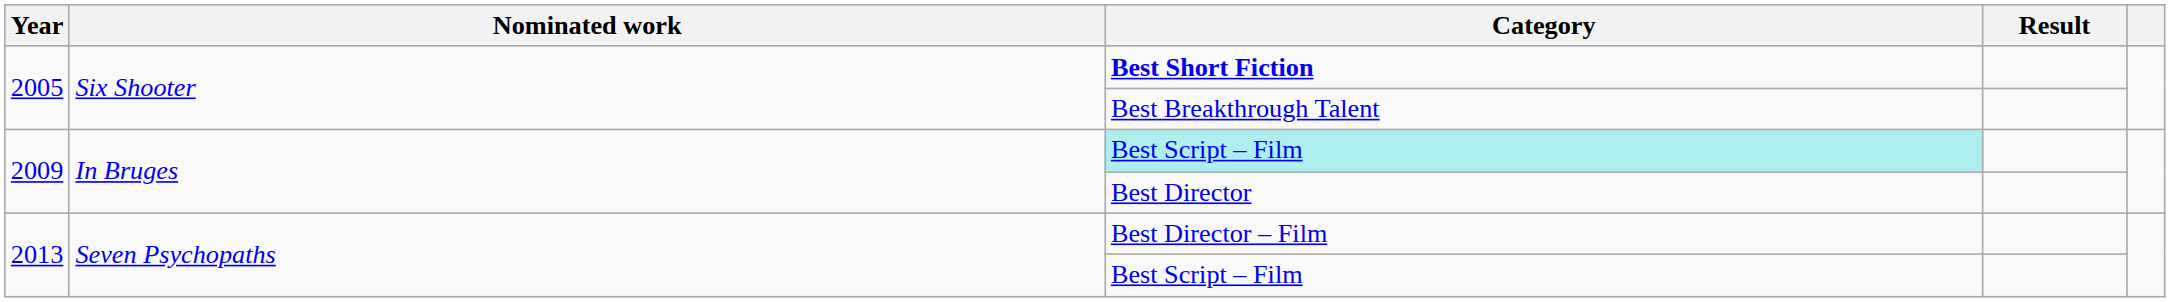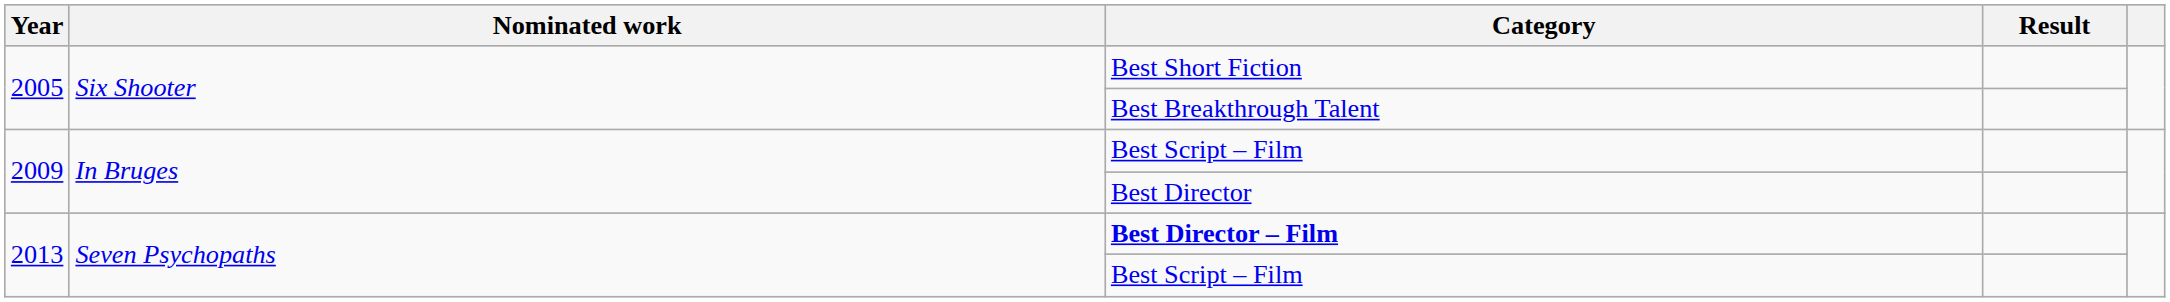(1212, 66) bold -> (1206, 66) normal
(1207, 150) paleturquoise background -> (1207, 150) no background
(1219, 233) normal -> (1224, 233) bold
